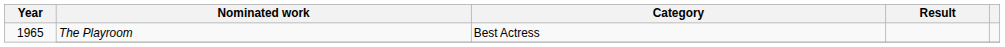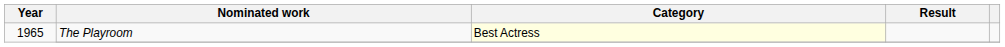(507, 32) no background -> (507, 32) lightyellow background
